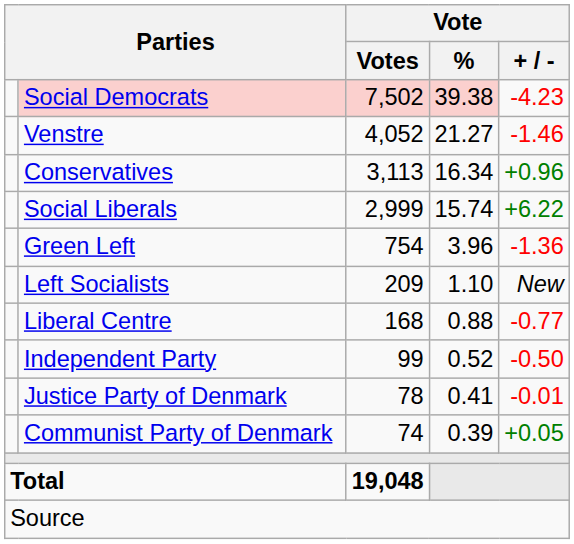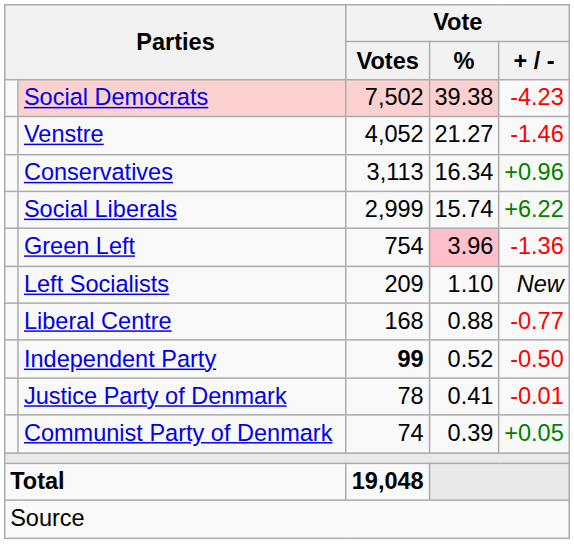(471, 246) no background -> (471, 246) pink background
(411, 358) normal -> (411, 358) bold
